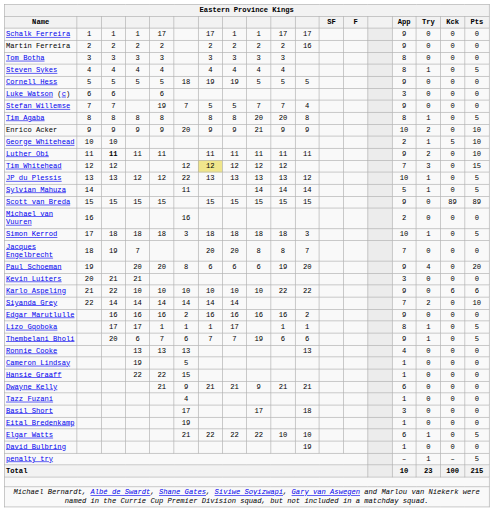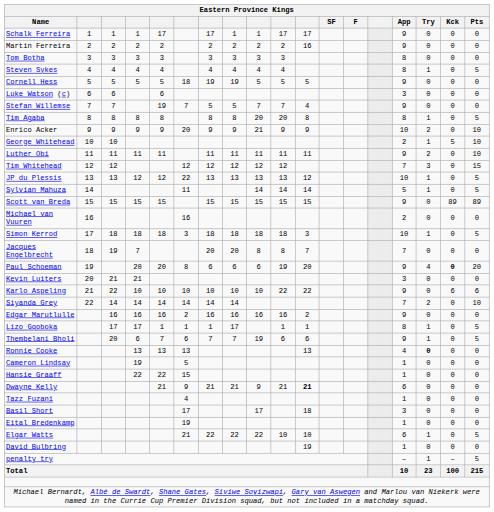(113, 154) bold -> (113, 154) normal
(210, 166) khaki background -> (210, 166) no background
(453, 267) normal -> (453, 267) bold
(428, 351) normal -> (428, 351) bold
(307, 387) normal -> (307, 387) bold
